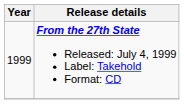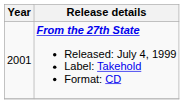(19, 60) 1999 -> (19, 60) 2001
